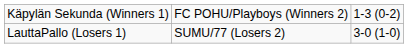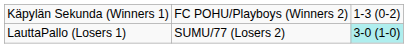(377, 33) no background -> (377, 33) paleturquoise background
